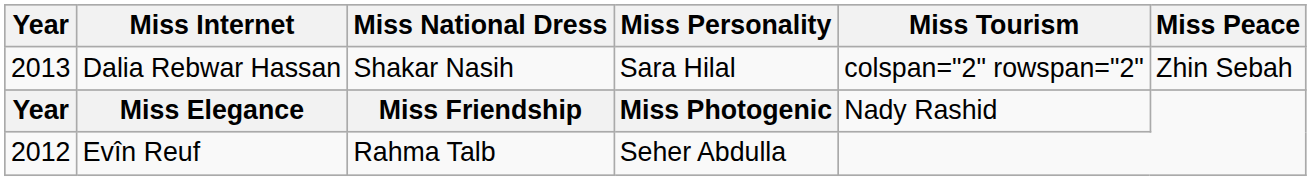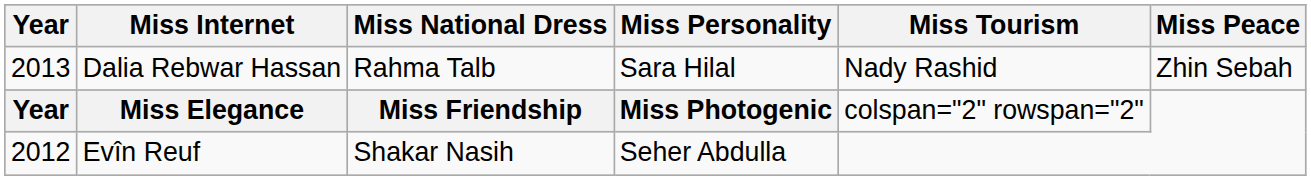(434, 68) Shakar Nasih -> (425, 68) Rahma Talb
(994, 68) colspan="2" rowspan="2" -> (921, 68) Nady Rashid
(921, 110) Nady Rashid -> (994, 110) colspan="2" rowspan="2"
(425, 152) Rahma Talb -> (434, 152) Shakar Nasih
